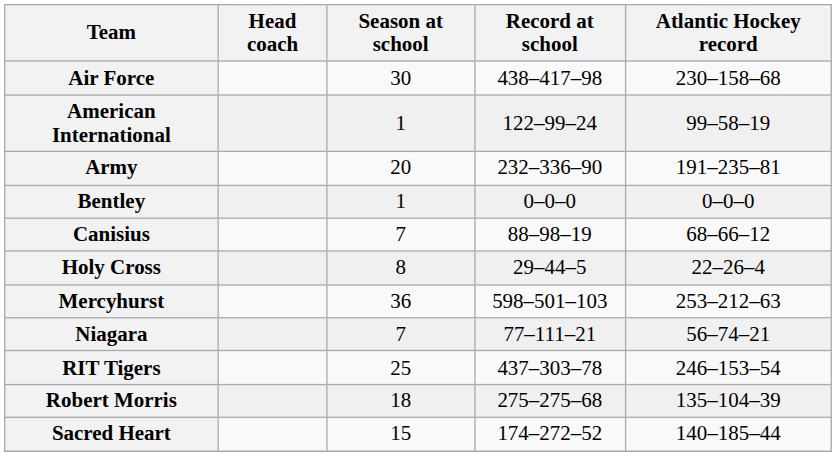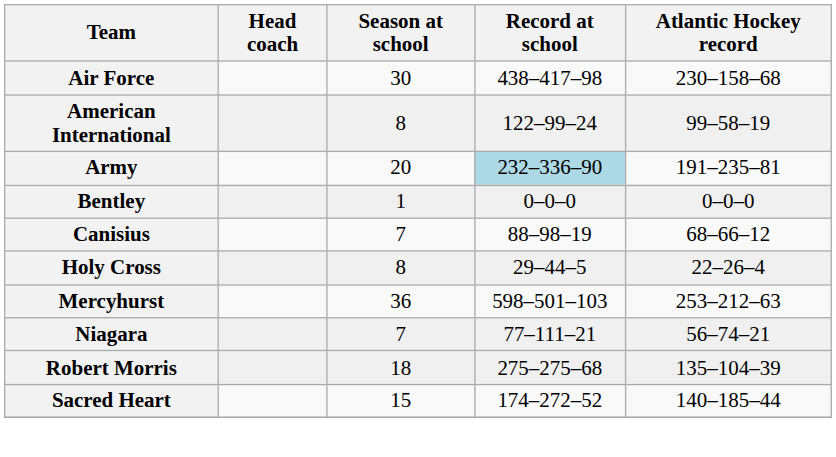(401, 122) 1 -> (401, 122) 8
(550, 168) no background -> (550, 168) lightblue background
- row: (111, 367)
